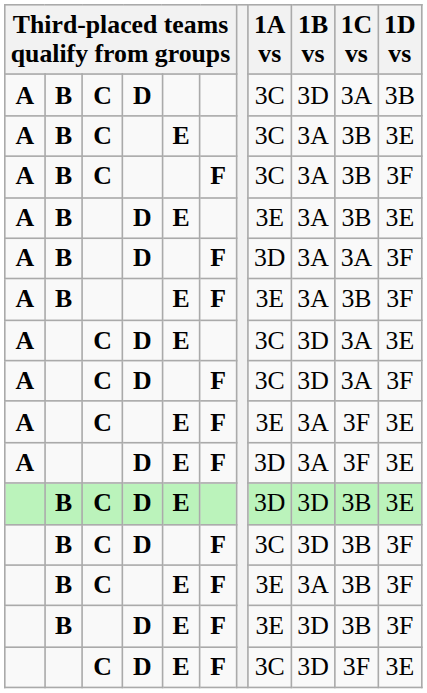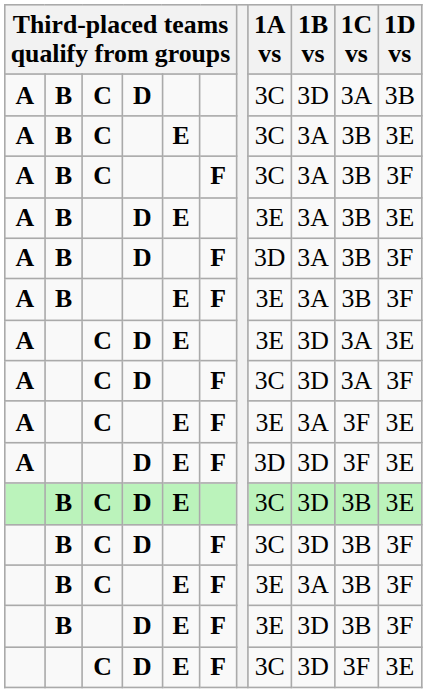(356, 258) 3A -> (356, 258) 3B
(270, 339) 3C -> (270, 339) 3E
(313, 462) 3A -> (313, 462) 3D
(270, 503) 3D -> (270, 503) 3C
